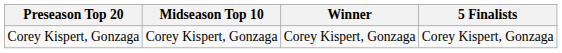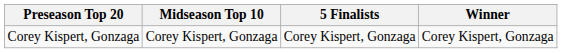columns swapped: (488, 15) <-> (350, 15)
